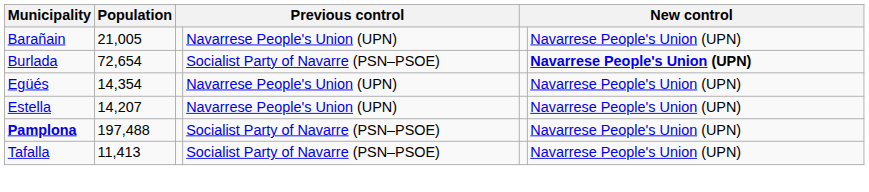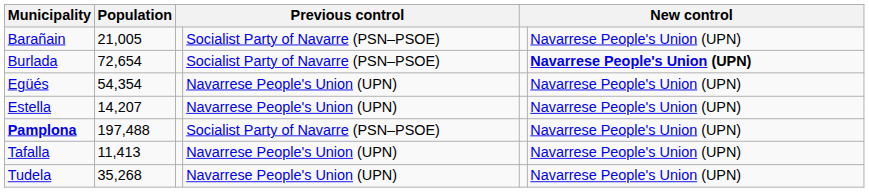(292, 38) Navarrese People's Union (UPN) -> (313, 38) Socialist Party of Navarre (PSN–PSOE)
(120, 84) 14,354 -> (120, 84) 54,354
(313, 152) Socialist Party of Navarre (PSN–PSOE) -> (292, 152) Navarrese People's Union (UPN)
+ row: (30, 175)
